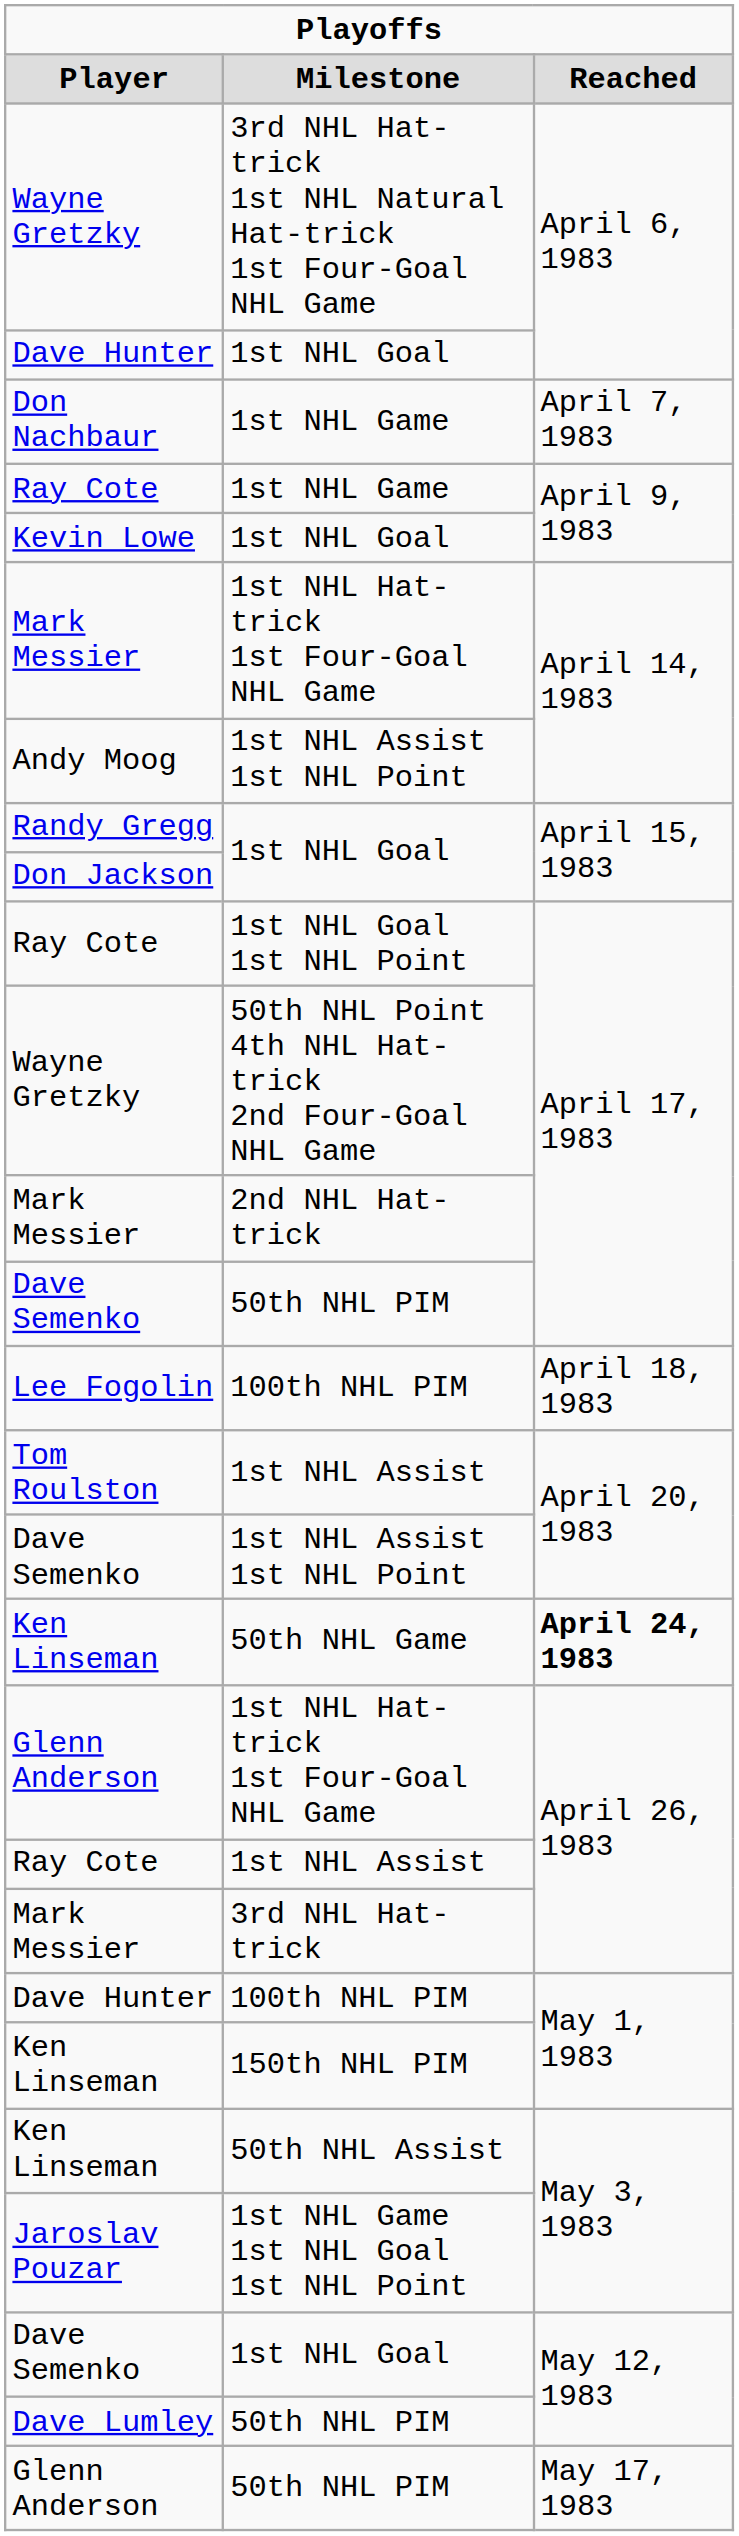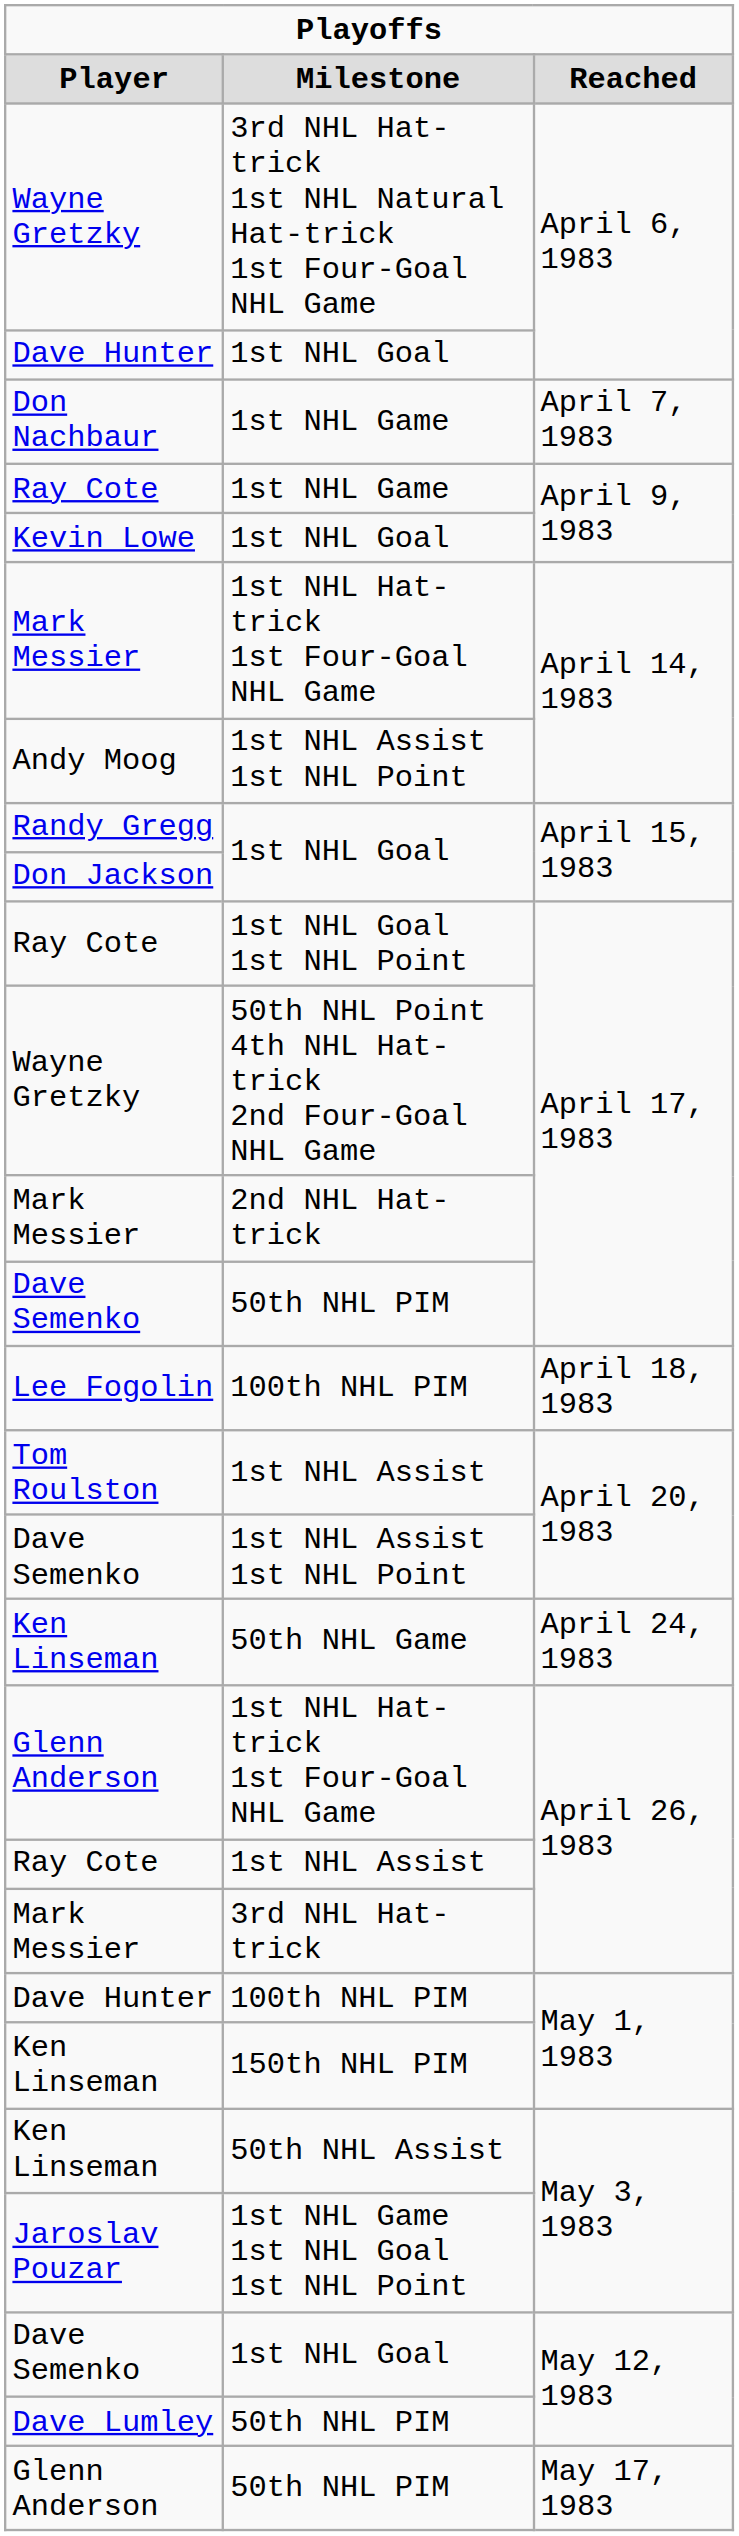(623, 1642) bold -> (623, 1642) normal
